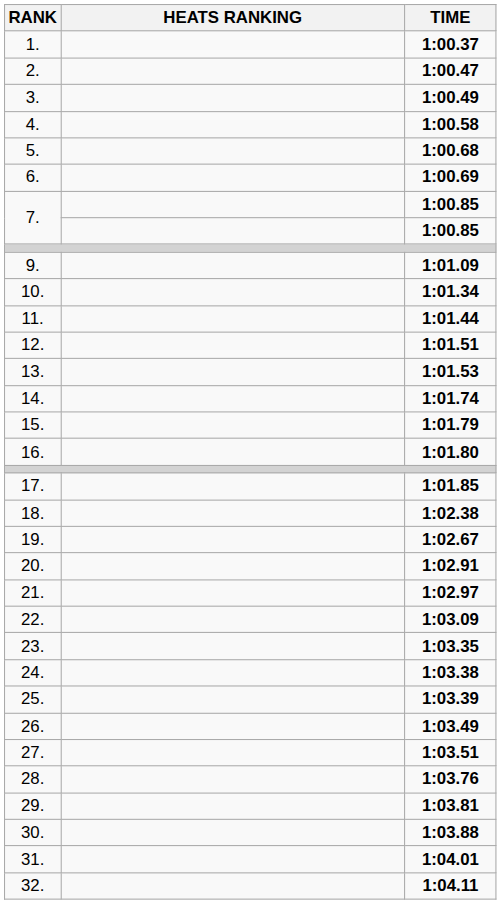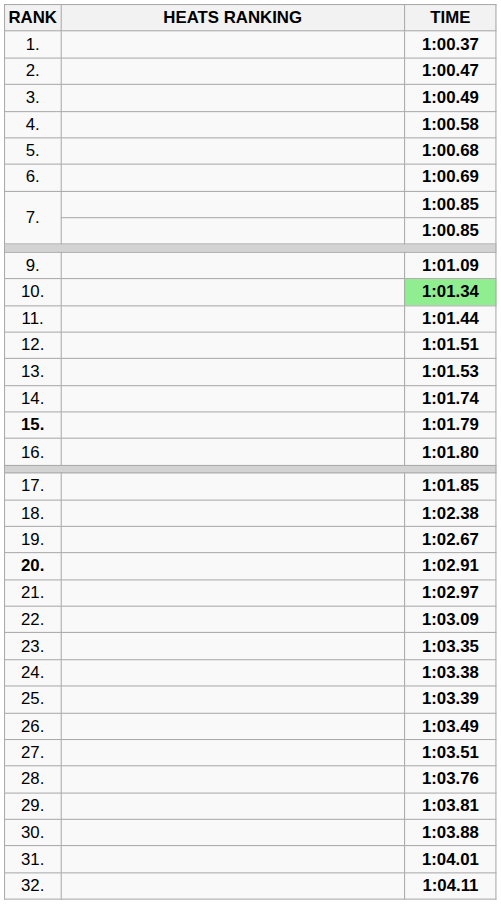(450, 292) no background -> (450, 292) lightgreen background
(33, 425) normal -> (33, 425) bold
(33, 566) normal -> (33, 566) bold
